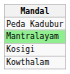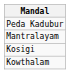(32, 37) lightgreen background -> (32, 37) no background
